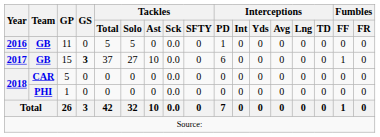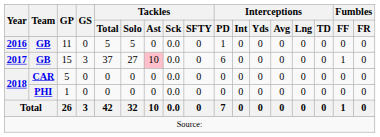(85, 60) bold -> (85, 60) normal
(154, 60) no background -> (154, 60) pink background
